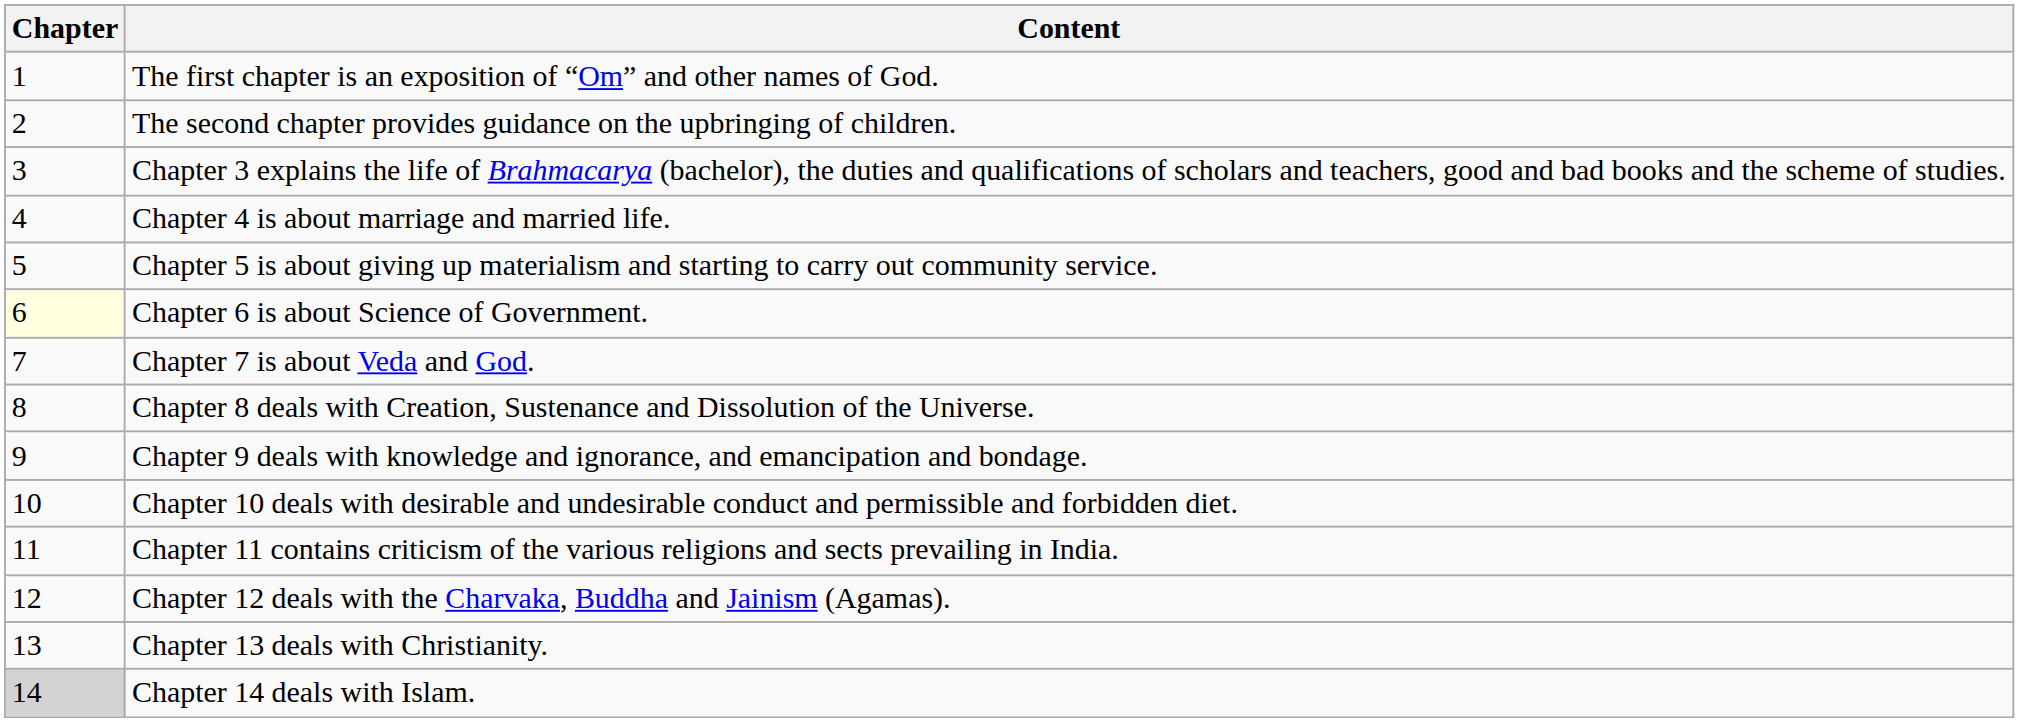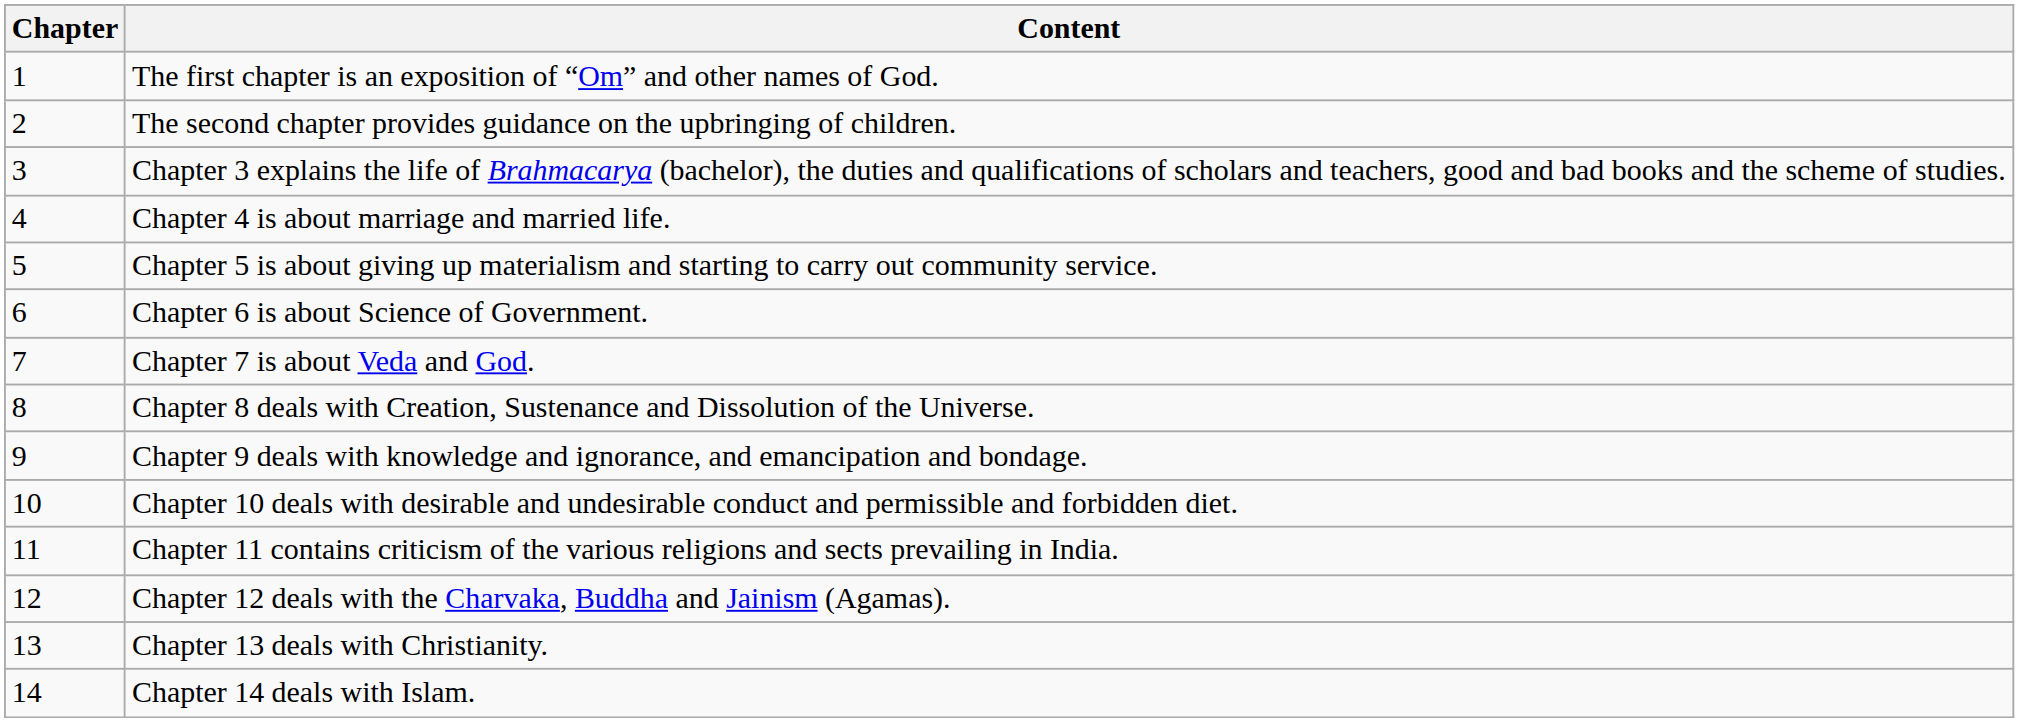(19, 312) lightyellow background -> (19, 312) no background
(27, 692) lightgrey background -> (27, 692) no background
